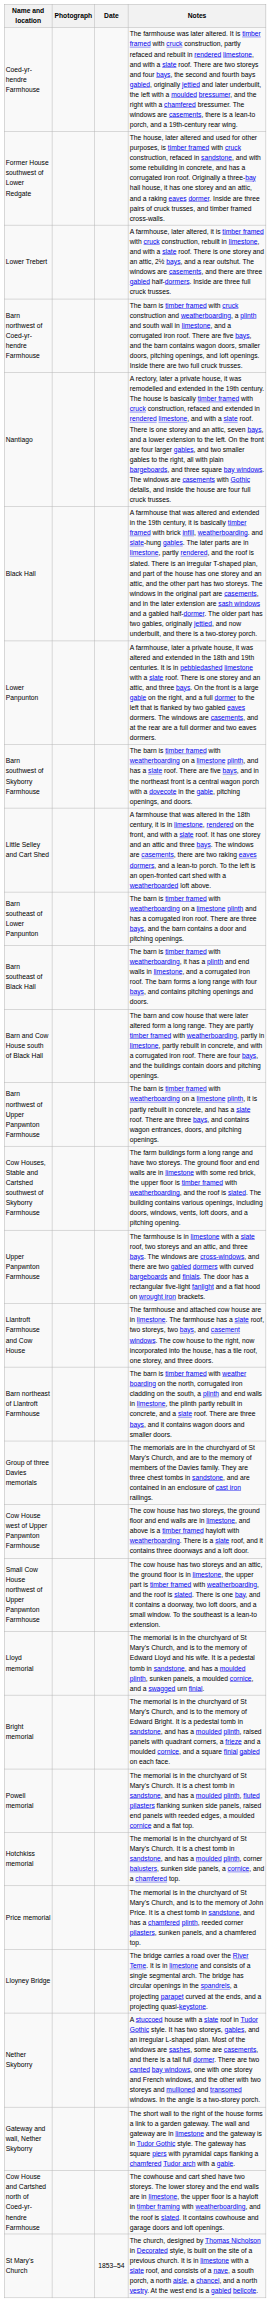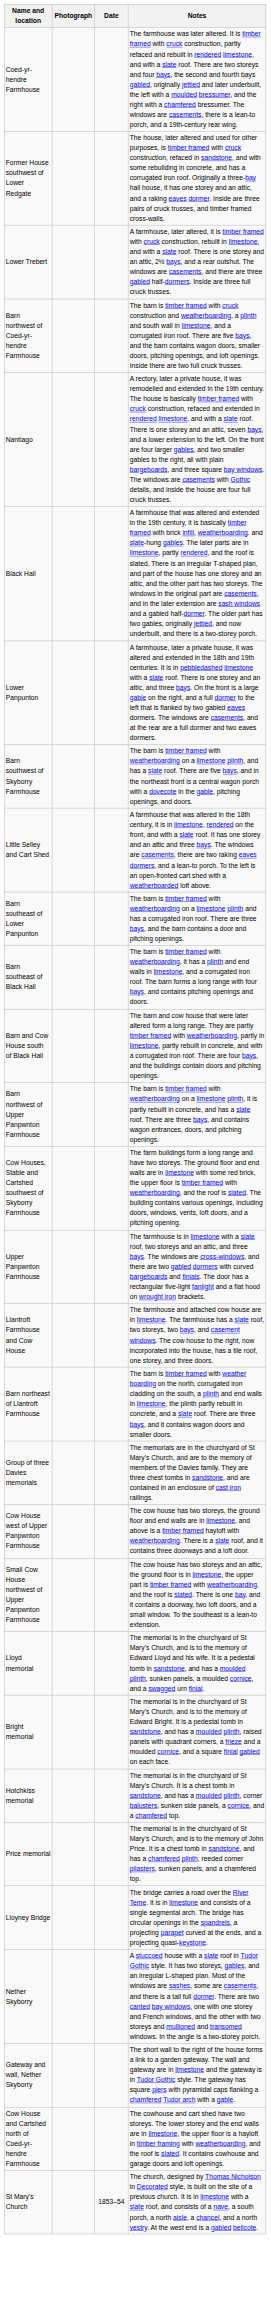- row: (20, 1800)
